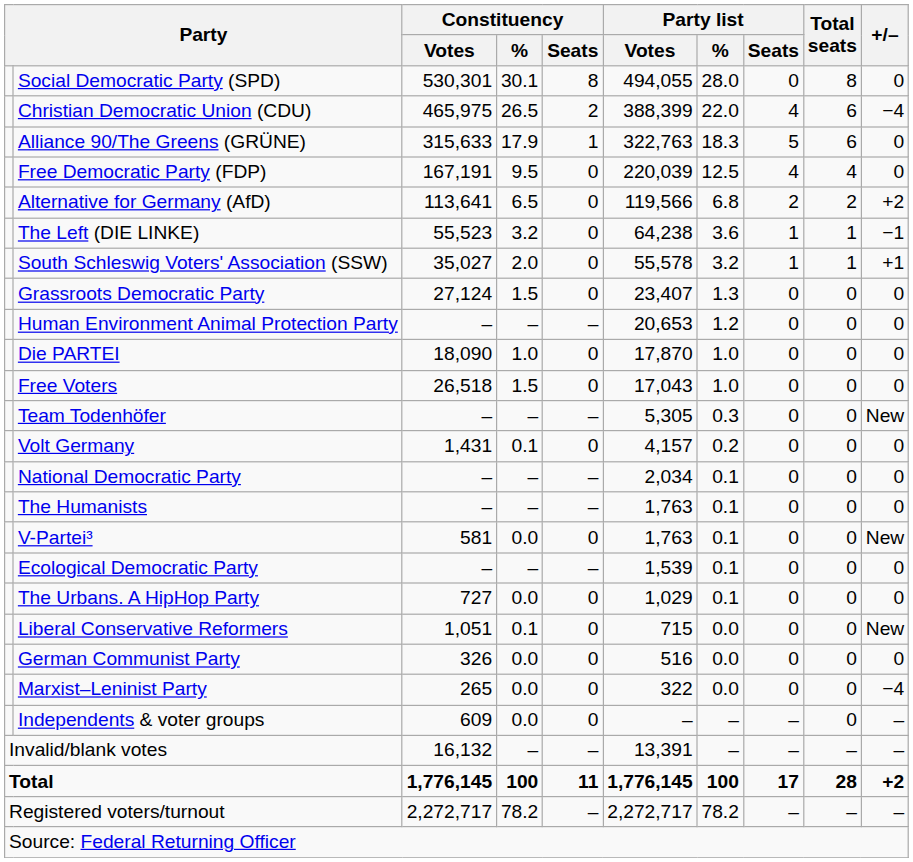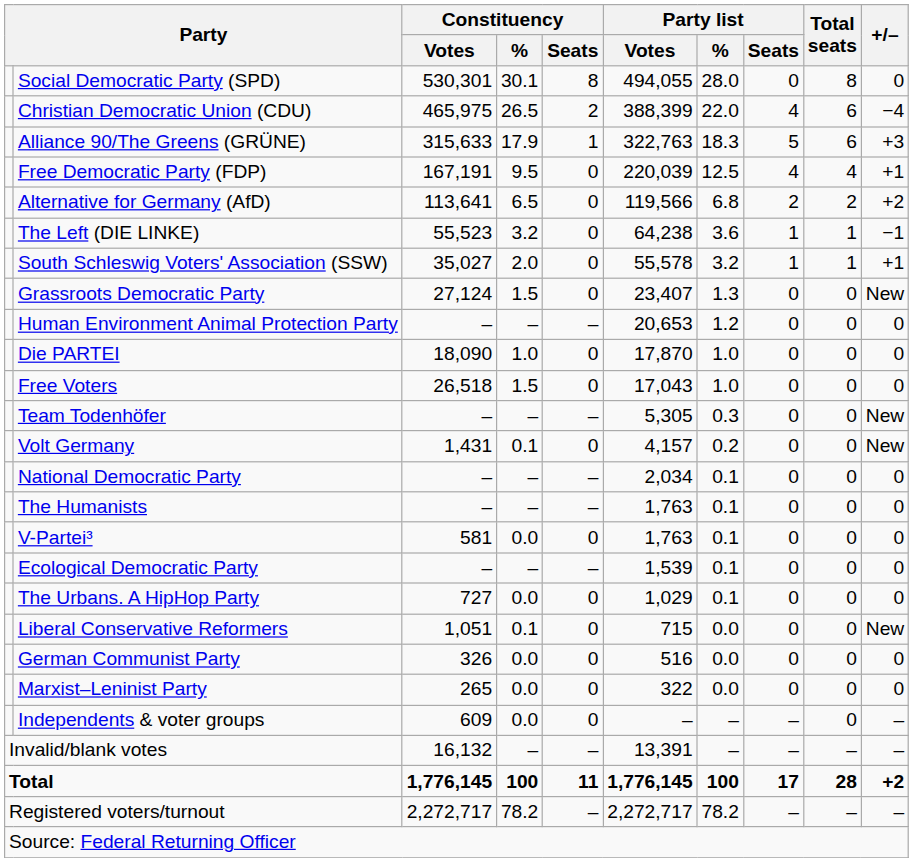(899, 141) 0 -> (893, 141) +3
(899, 171) 0 -> (893, 171) +1
(899, 293) 0 -> (885, 293) New
(899, 446) 0 -> (885, 446) New
(885, 537) New -> (899, 537) 0
(893, 689) −4 -> (899, 689) 0
